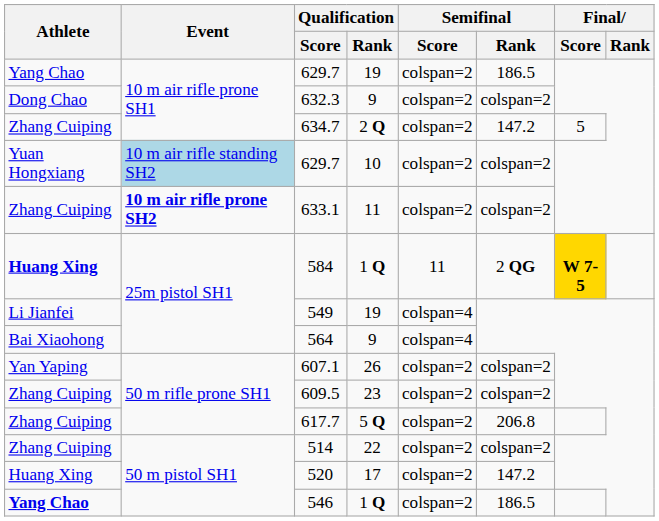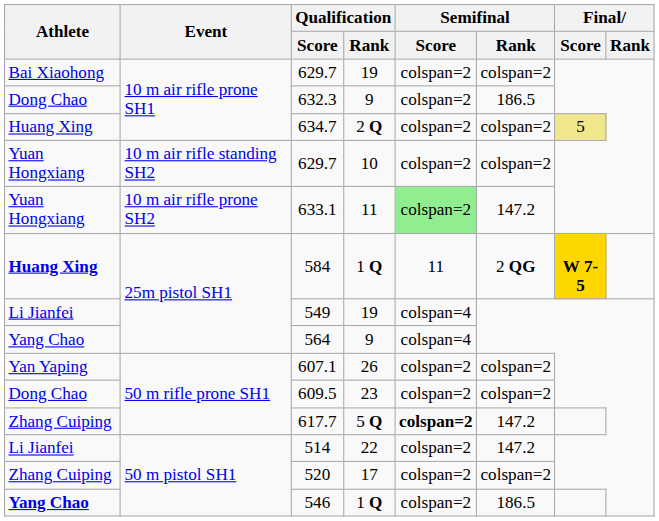(46, 72) Yang Chao -> (56, 72) Bai Xiaohong
(516, 72) 186.5 -> (516, 72) colspan=2
(516, 99) colspan=2 -> (516, 99) 186.5
(60, 126) Zhang Cuiping -> (51, 126) Huang Xing
(516, 126) 147.2 -> (516, 126) colspan=2
(580, 126) no background -> (581, 126) khaki background
(201, 163) lightblue background -> (201, 163) no background
(60, 209) Zhang Cuiping -> (47, 209) Yuan Hongxiang
(196, 209) bold -> (191, 209) normal
(437, 209) no background -> (436, 209) lightgreen background
(516, 209) colspan=2 -> (516, 209) 147.2
(56, 339) Bai Xiaohong -> (46, 339) Yang Chao
(60, 393) Zhang Cuiping -> (48, 393) Dong Chao
(437, 420) normal -> (436, 420) bold
(516, 420) 206.8 -> (516, 420) 147.2
(60, 448) Zhang Cuiping -> (41, 448) Li Jianfei
(516, 448) colspan=2 -> (516, 448) 147.2
(51, 475) Huang Xing -> (60, 475) Zhang Cuiping
(516, 475) 147.2 -> (516, 475) colspan=2
